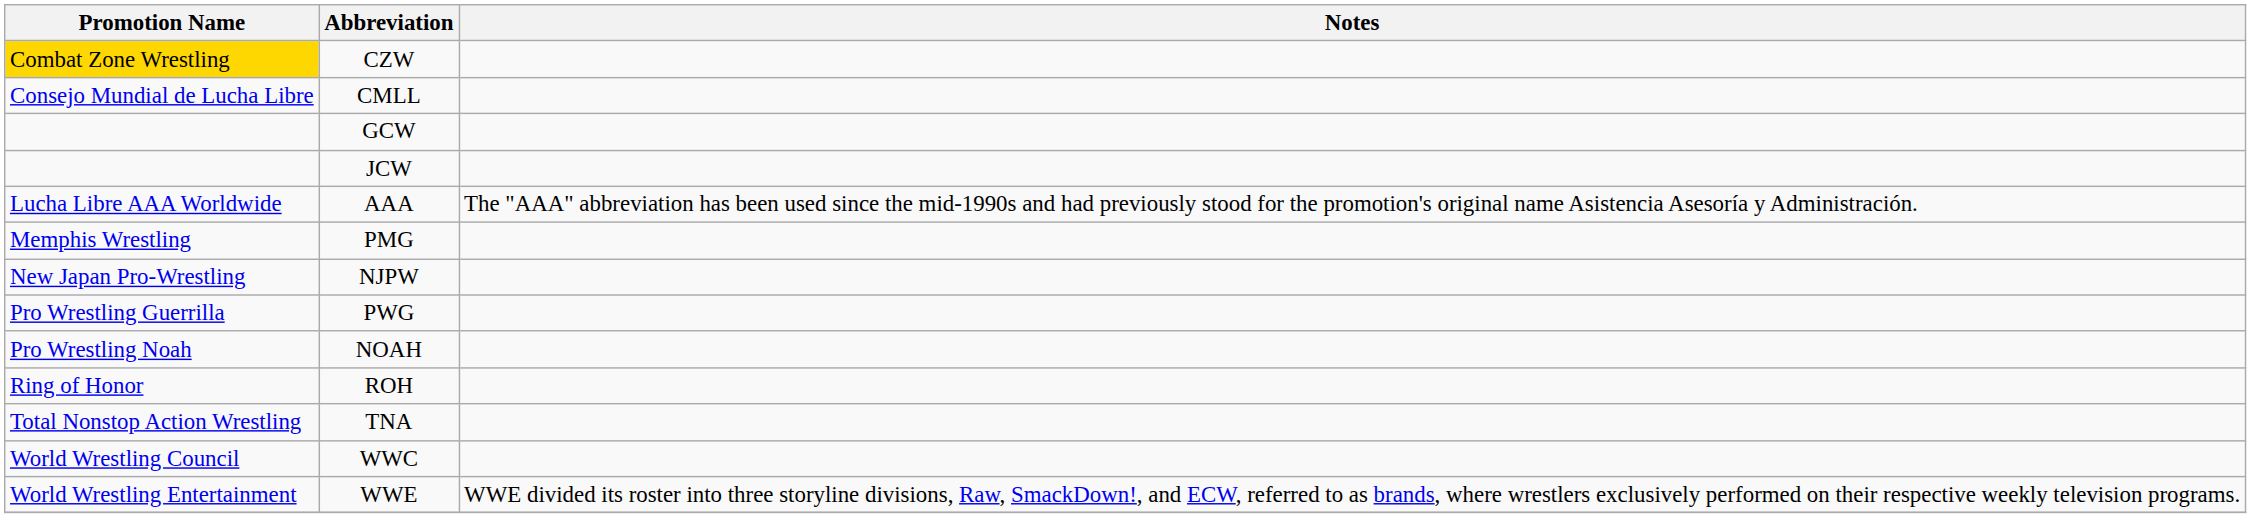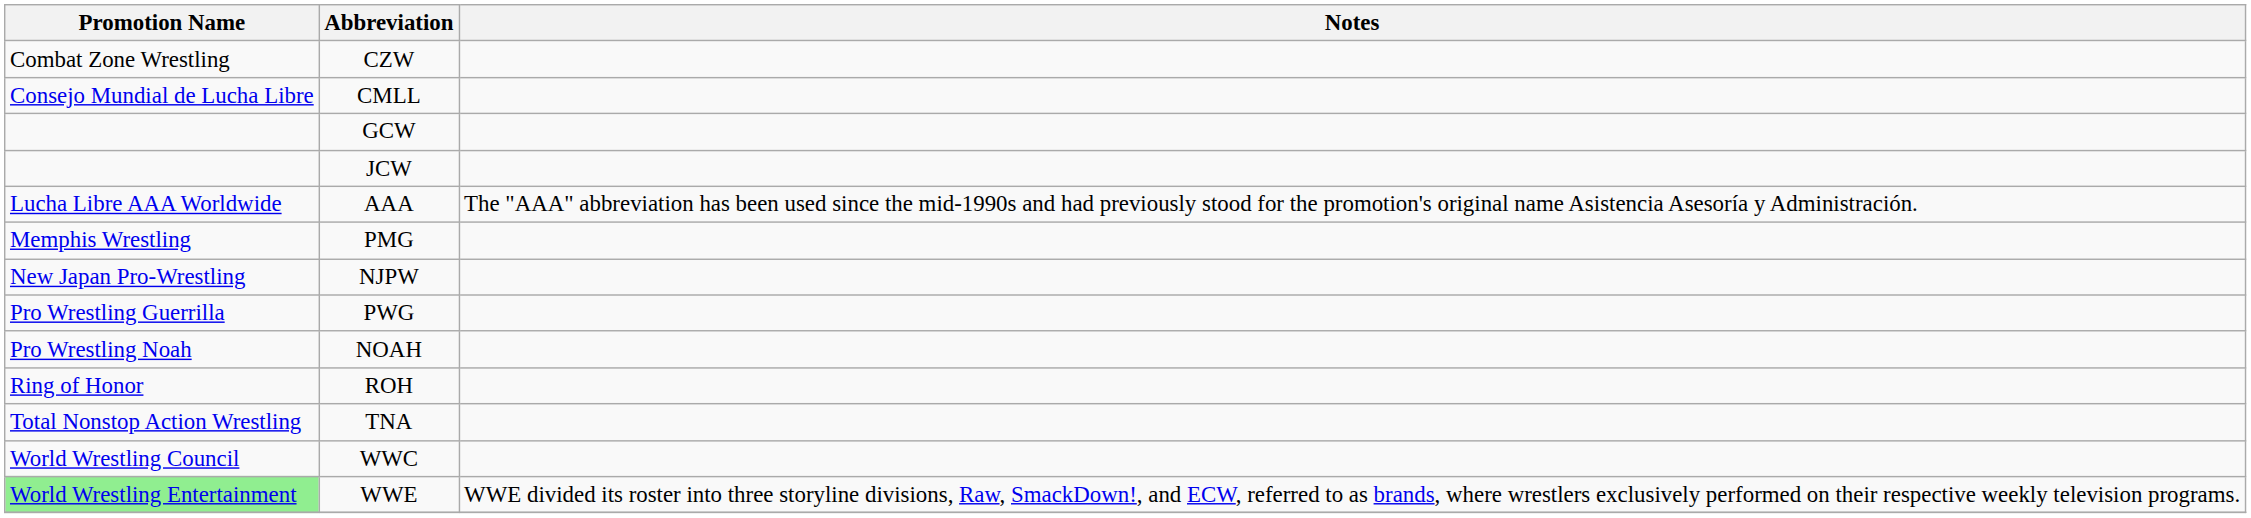(120, 58) gold background -> (120, 58) no background
(153, 494) no background -> (153, 494) lightgreen background
